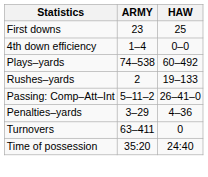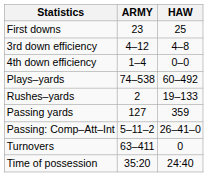+ row: (52, 46)
+ row: (40, 113)
- row: (44, 113)
